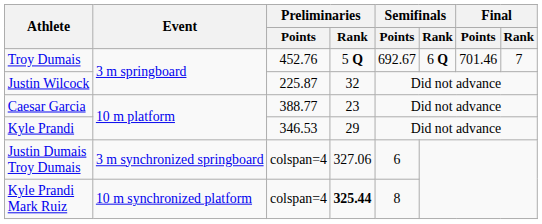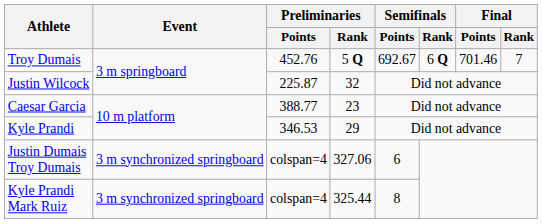(174, 199) 10 m synchronized platform -> (180, 199) 3 m synchronized springboard
(352, 199) bold -> (352, 199) normal
